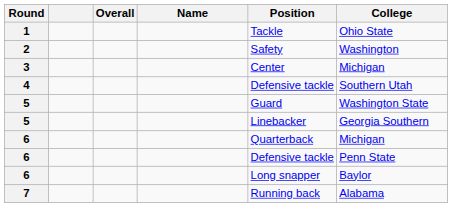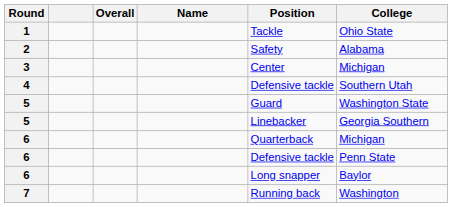(369, 49) Washington -> (362, 49) Alabama
(362, 193) Alabama -> (369, 193) Washington
